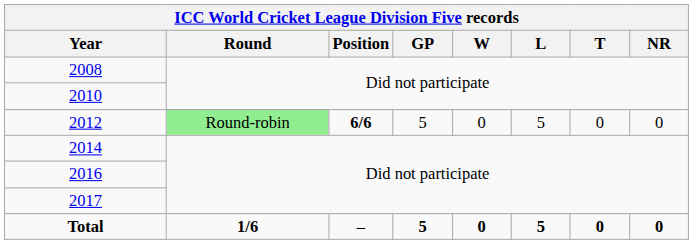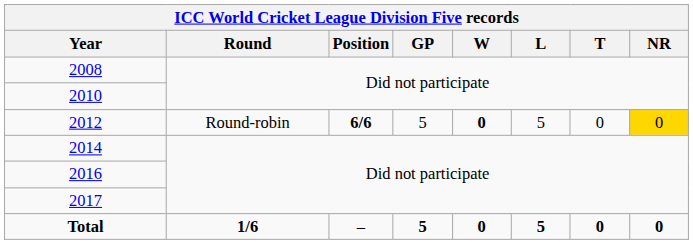(248, 122) lightgreen background -> (248, 122) no background
(482, 122) normal -> (482, 122) bold
(659, 122) no background -> (659, 122) gold background
